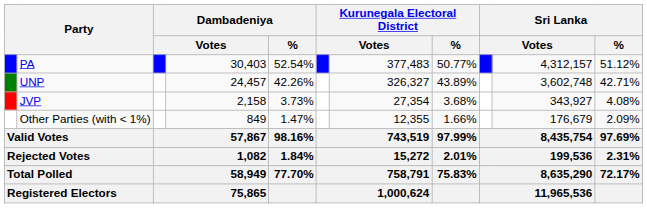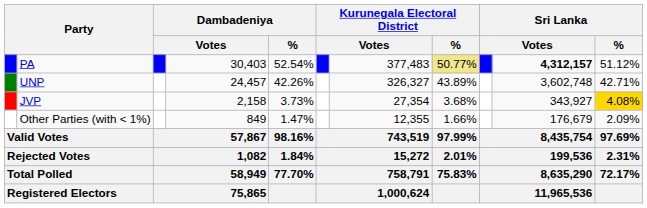(457, 63) no background -> (457, 63) khaki background
(566, 63) normal -> (566, 63) bold
(623, 100) no background -> (623, 100) gold background
